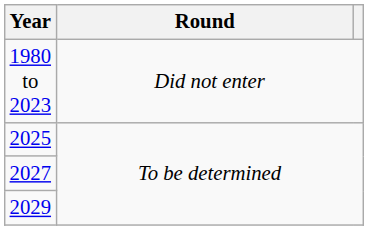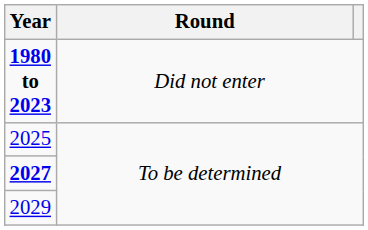(30, 80) normal -> (30, 80) bold
(30, 173) normal -> (30, 173) bold
